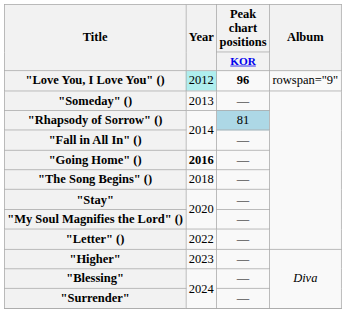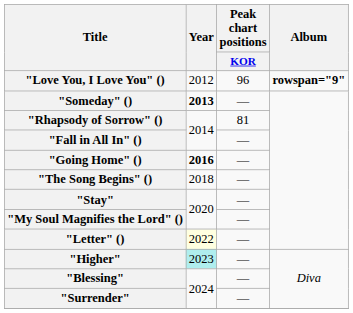(201, 80) paleturquoise background -> (201, 80) no background
(243, 80) bold -> (243, 80) normal
(305, 80) normal -> (309, 80) bold
(201, 100) normal -> (201, 100) bold
(243, 120) lightblue background -> (243, 120) no background
(201, 239) no background -> (201, 239) lightyellow background
(201, 258) no background -> (201, 258) paleturquoise background
